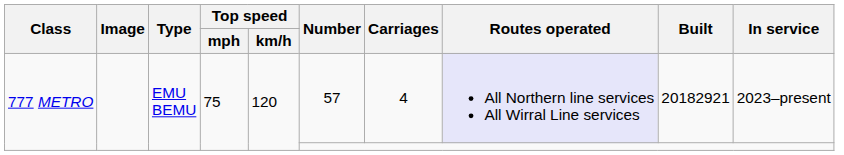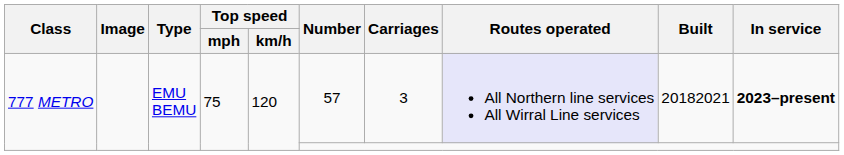(403, 98) 4 -> (403, 98) 3
(696, 98) 20182921 -> (696, 98) 20182021
(784, 98) normal -> (786, 98) bold
